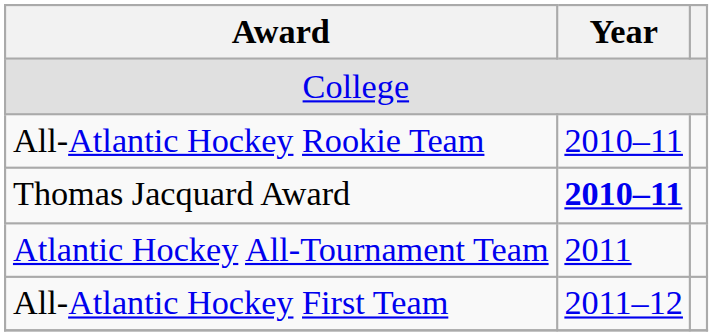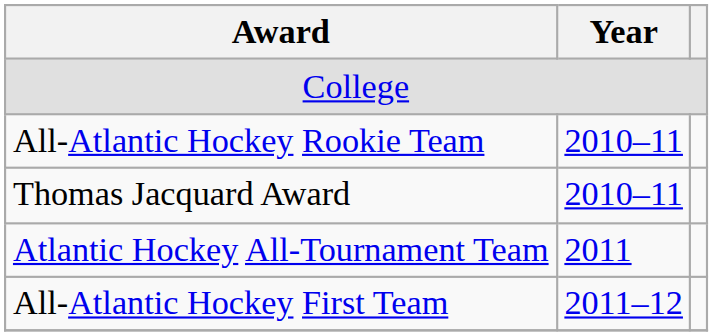(623, 194) bold -> (624, 194) normal
